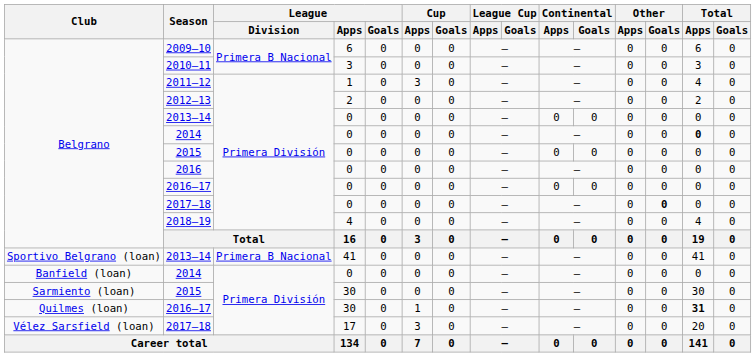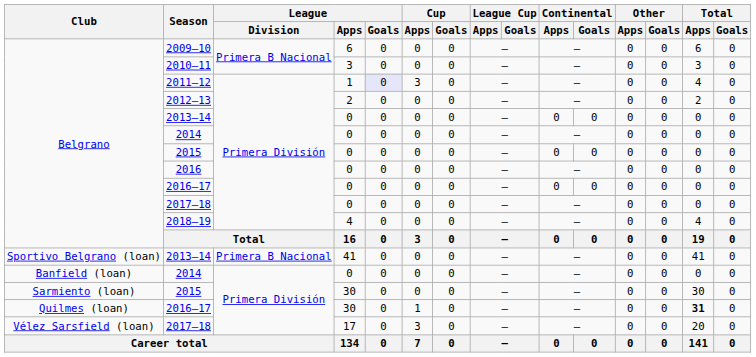(383, 83) no background -> (383, 83) lavender background
(698, 135) bold -> (698, 135) normal
(664, 204) bold -> (664, 204) normal
